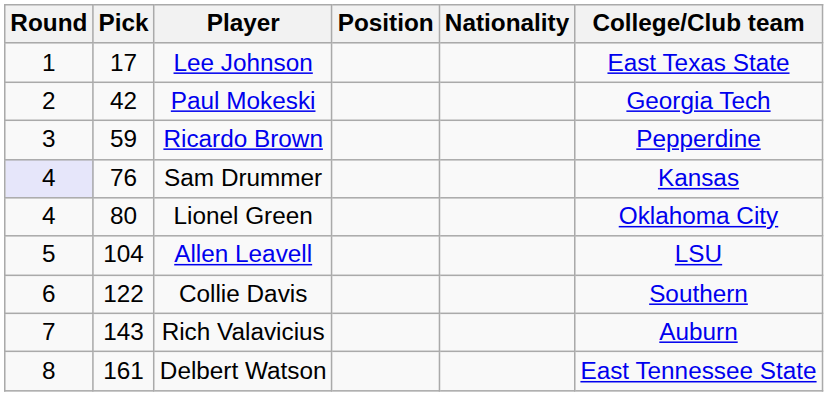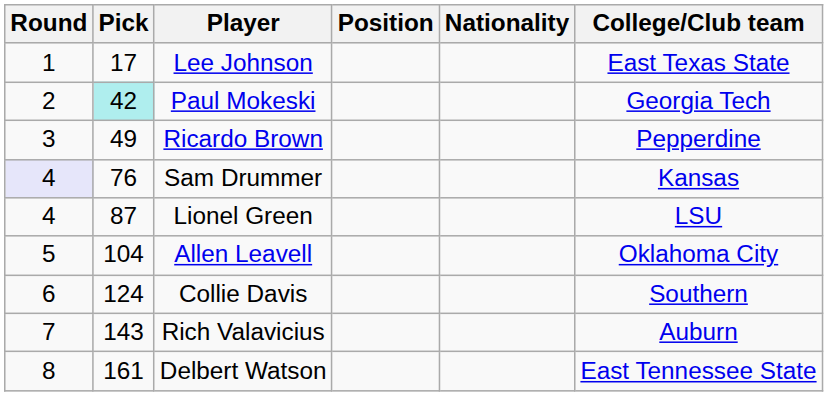(124, 100) no background -> (124, 100) paleturquoise background
(124, 139) 59 -> (124, 139) 49
(124, 216) 80 -> (124, 216) 87
(698, 216) Oklahoma City -> (698, 216) LSU
(698, 255) LSU -> (698, 255) Oklahoma City
(124, 293) 122 -> (124, 293) 124
